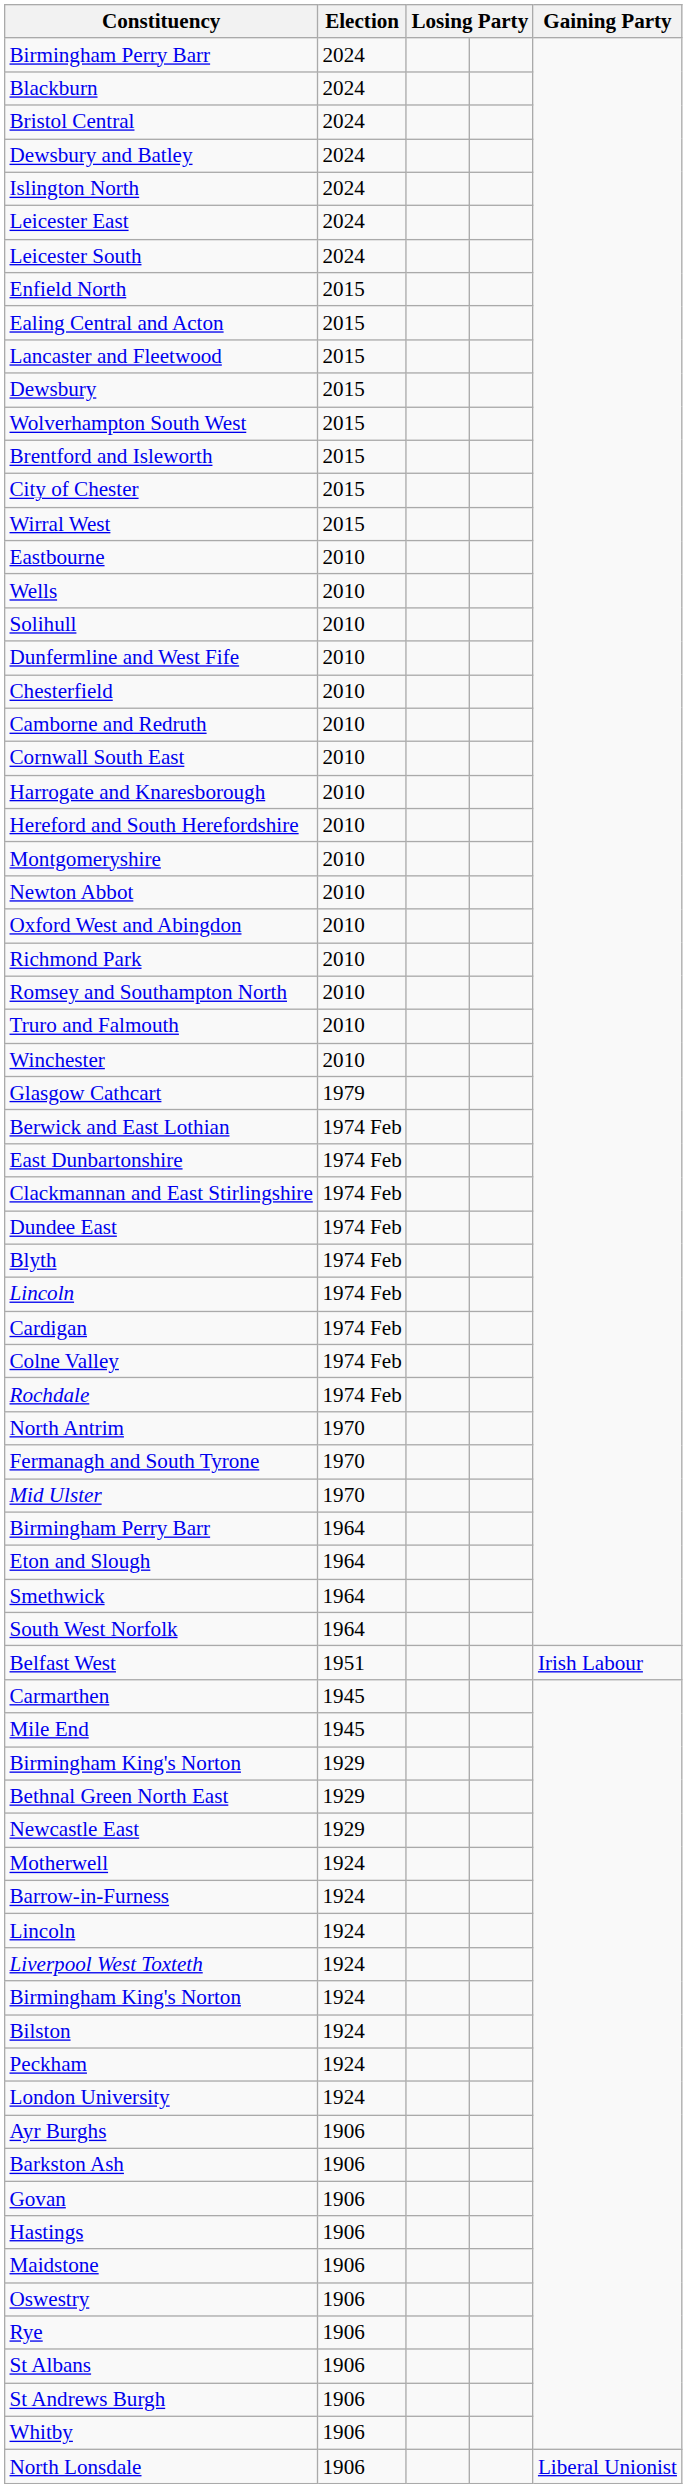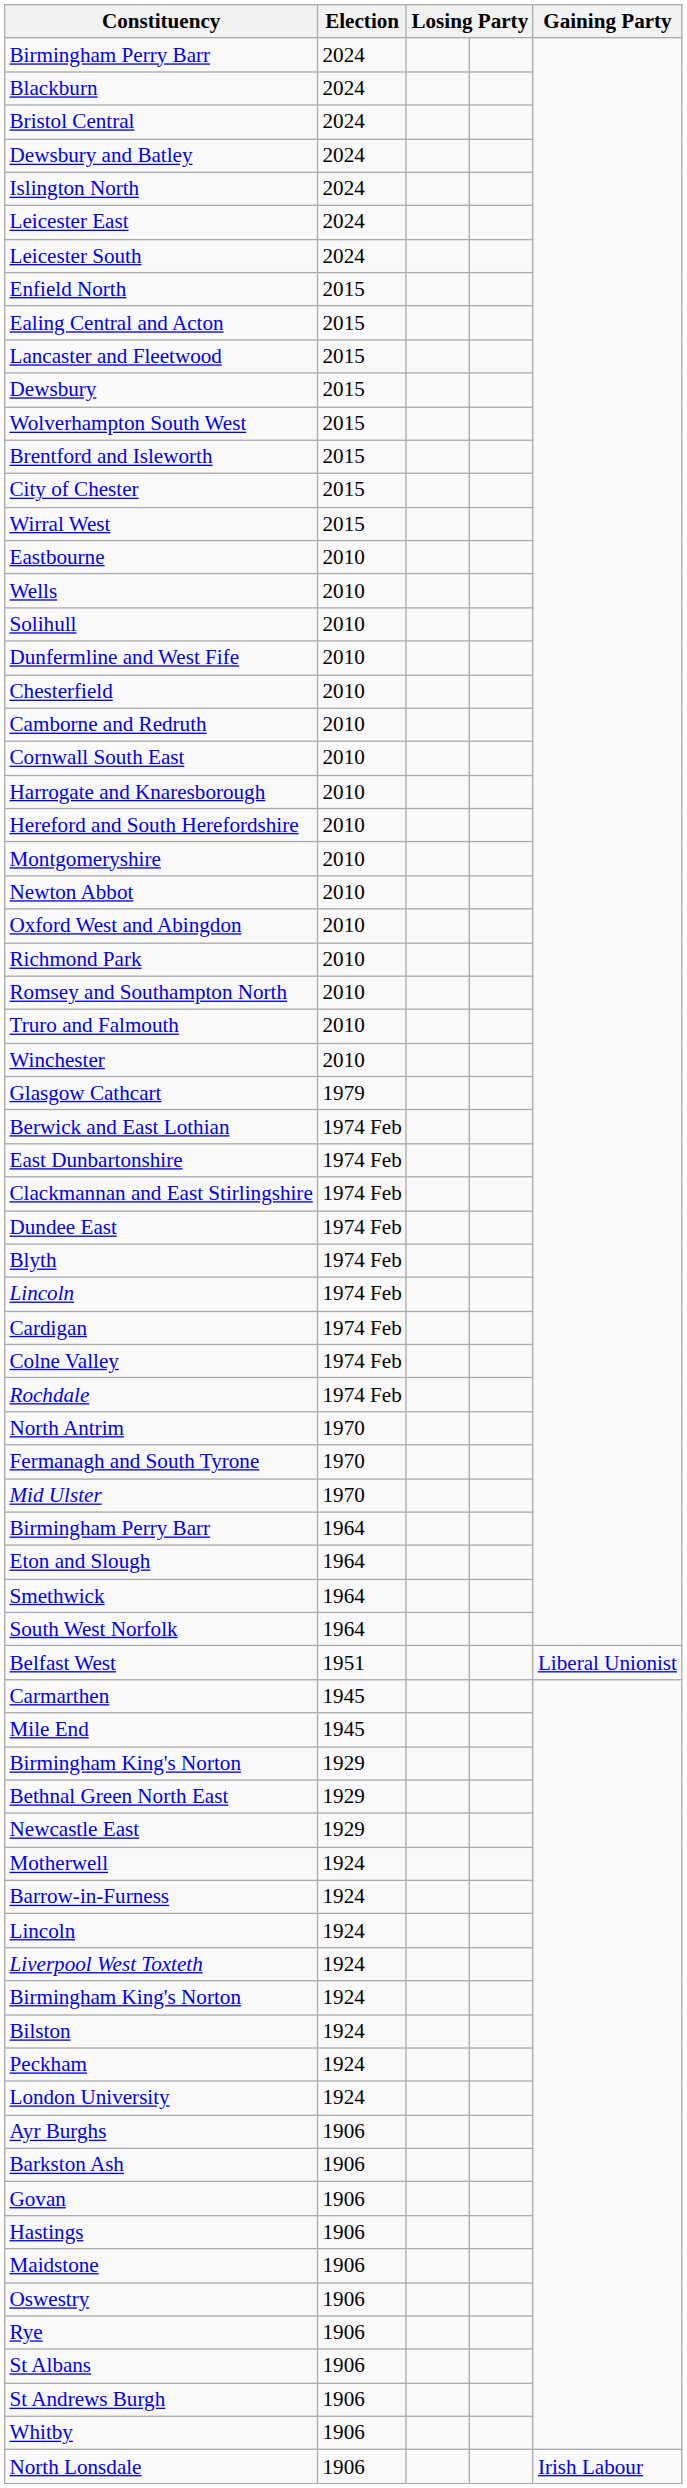(590, 1662) Irish Labour -> (607, 1662) Liberal Unionist
(607, 2466) Liberal Unionist -> (590, 2466) Irish Labour
